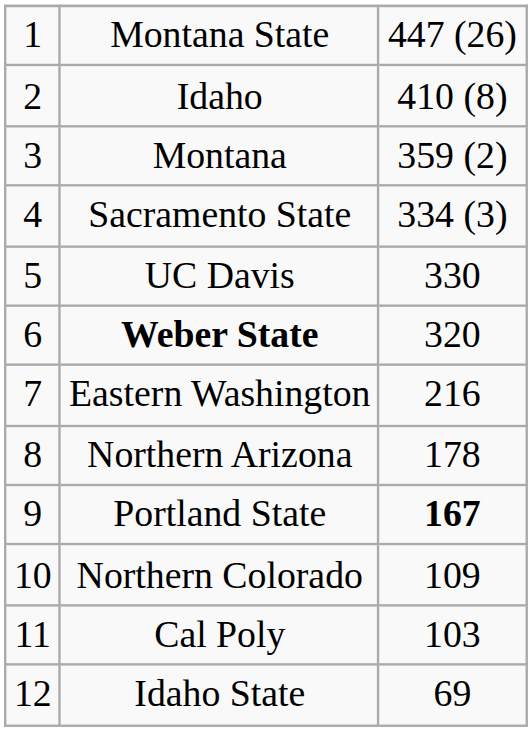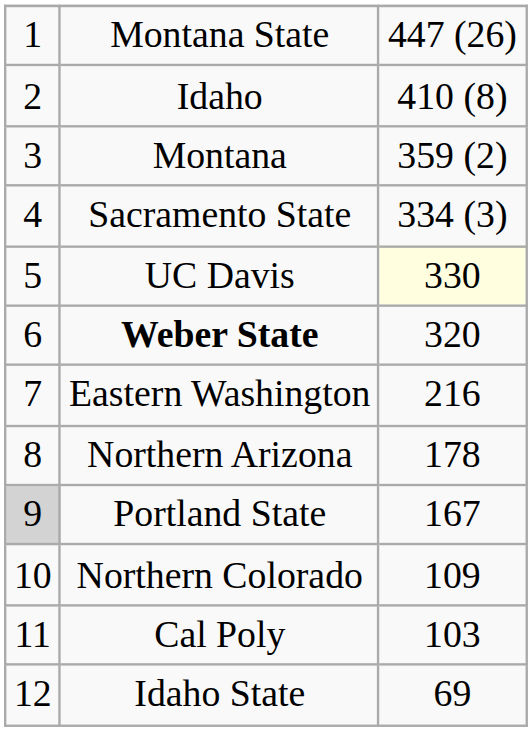(452, 274) no background -> (452, 274) lightyellow background
(33, 514) no background -> (33, 514) lightgrey background
(452, 514) bold -> (452, 514) normal
